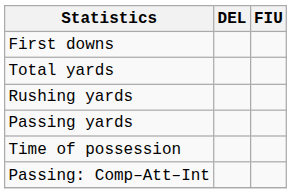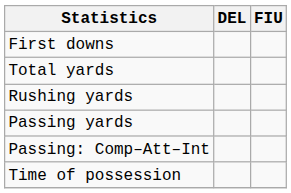rows swapped: (109, 175) <-> (95, 149)
